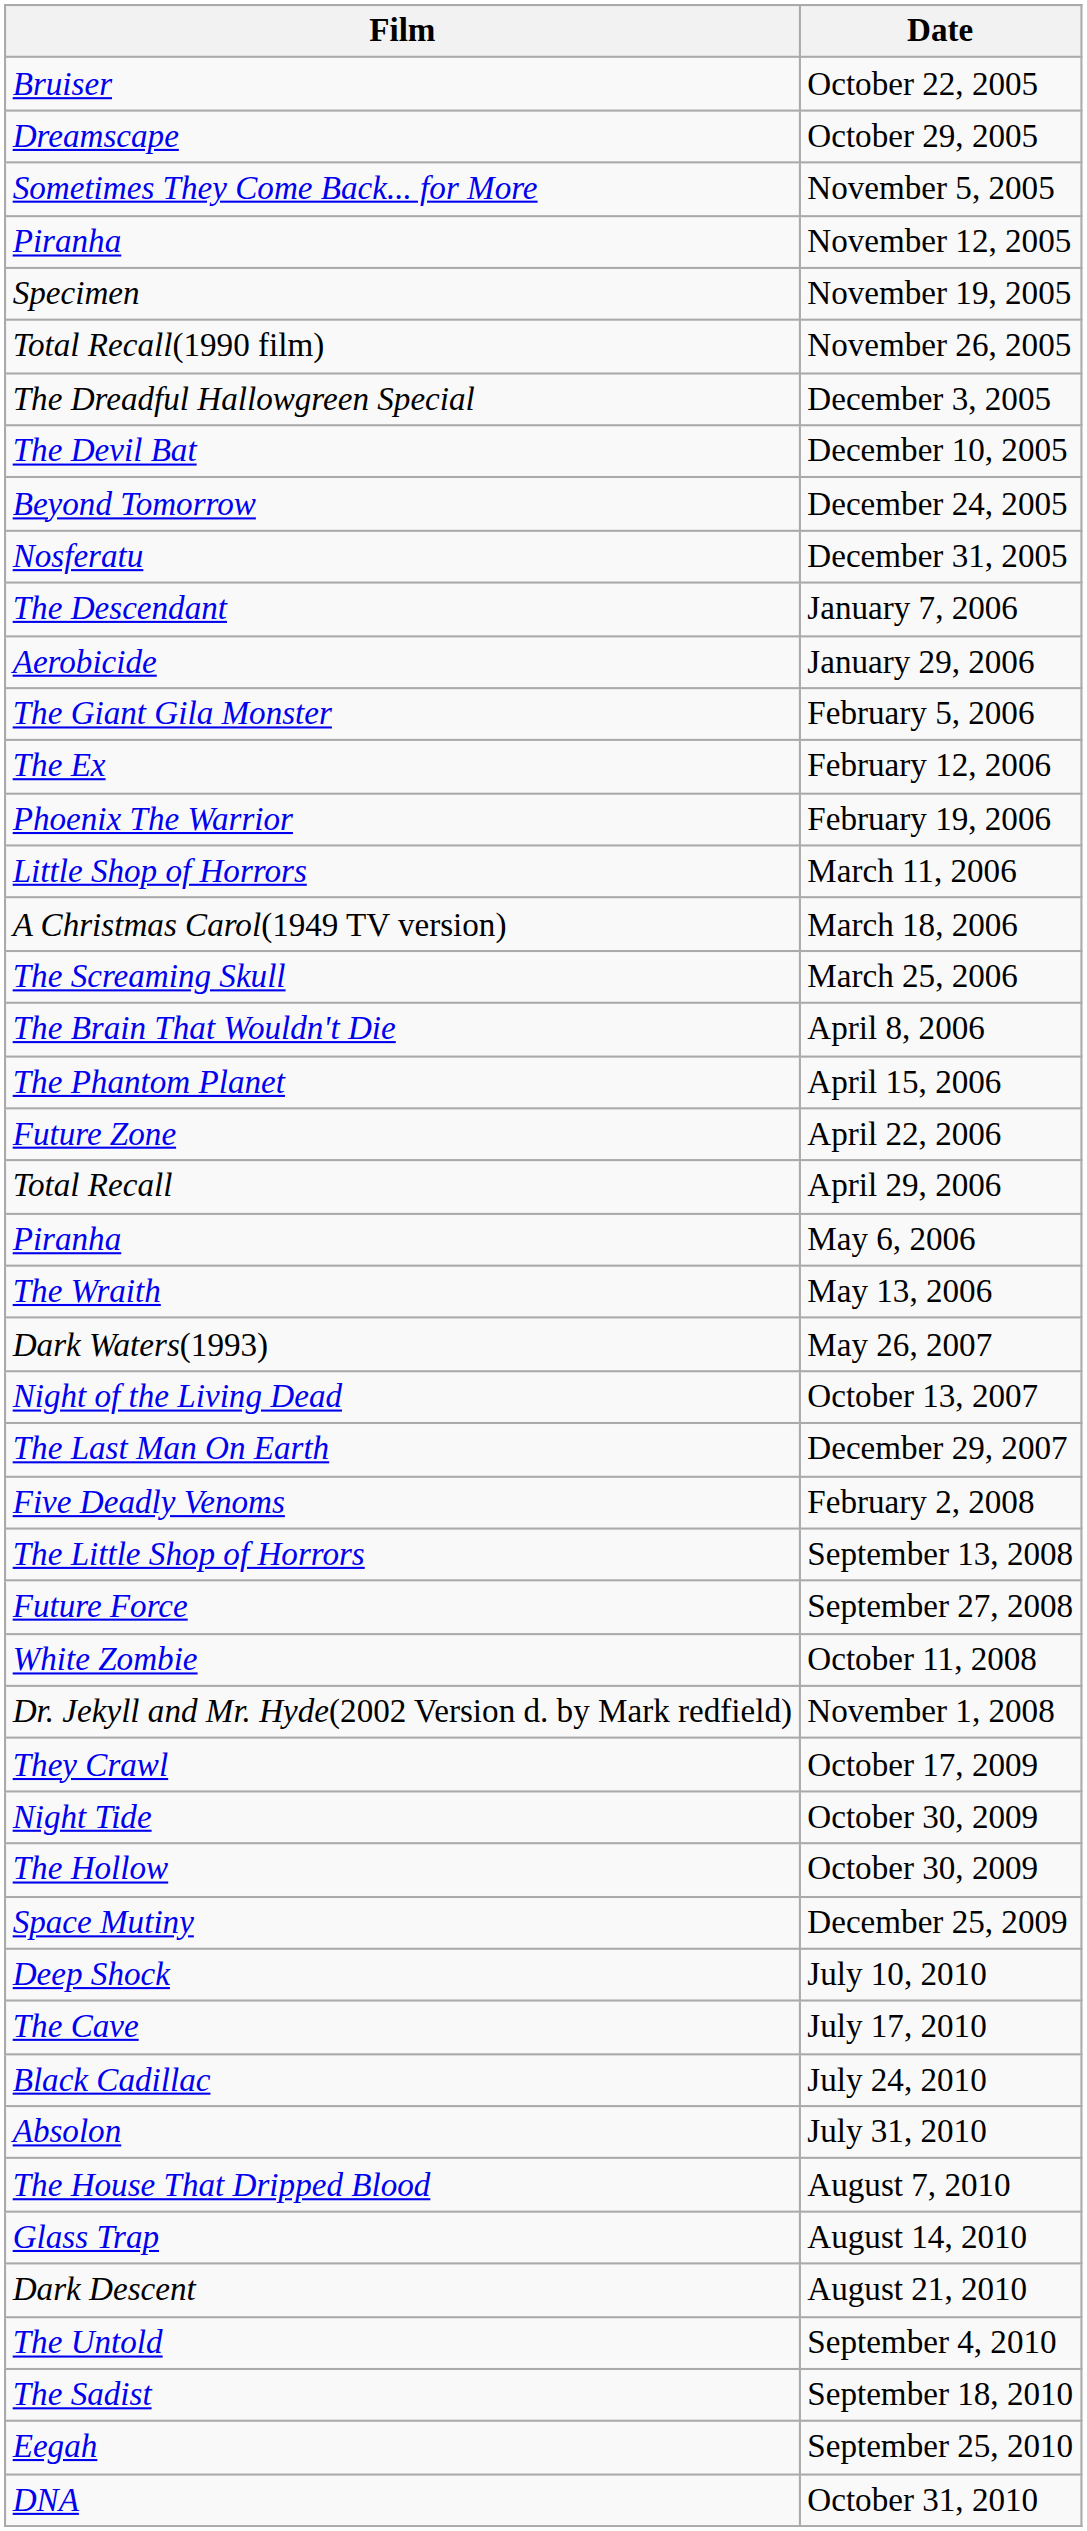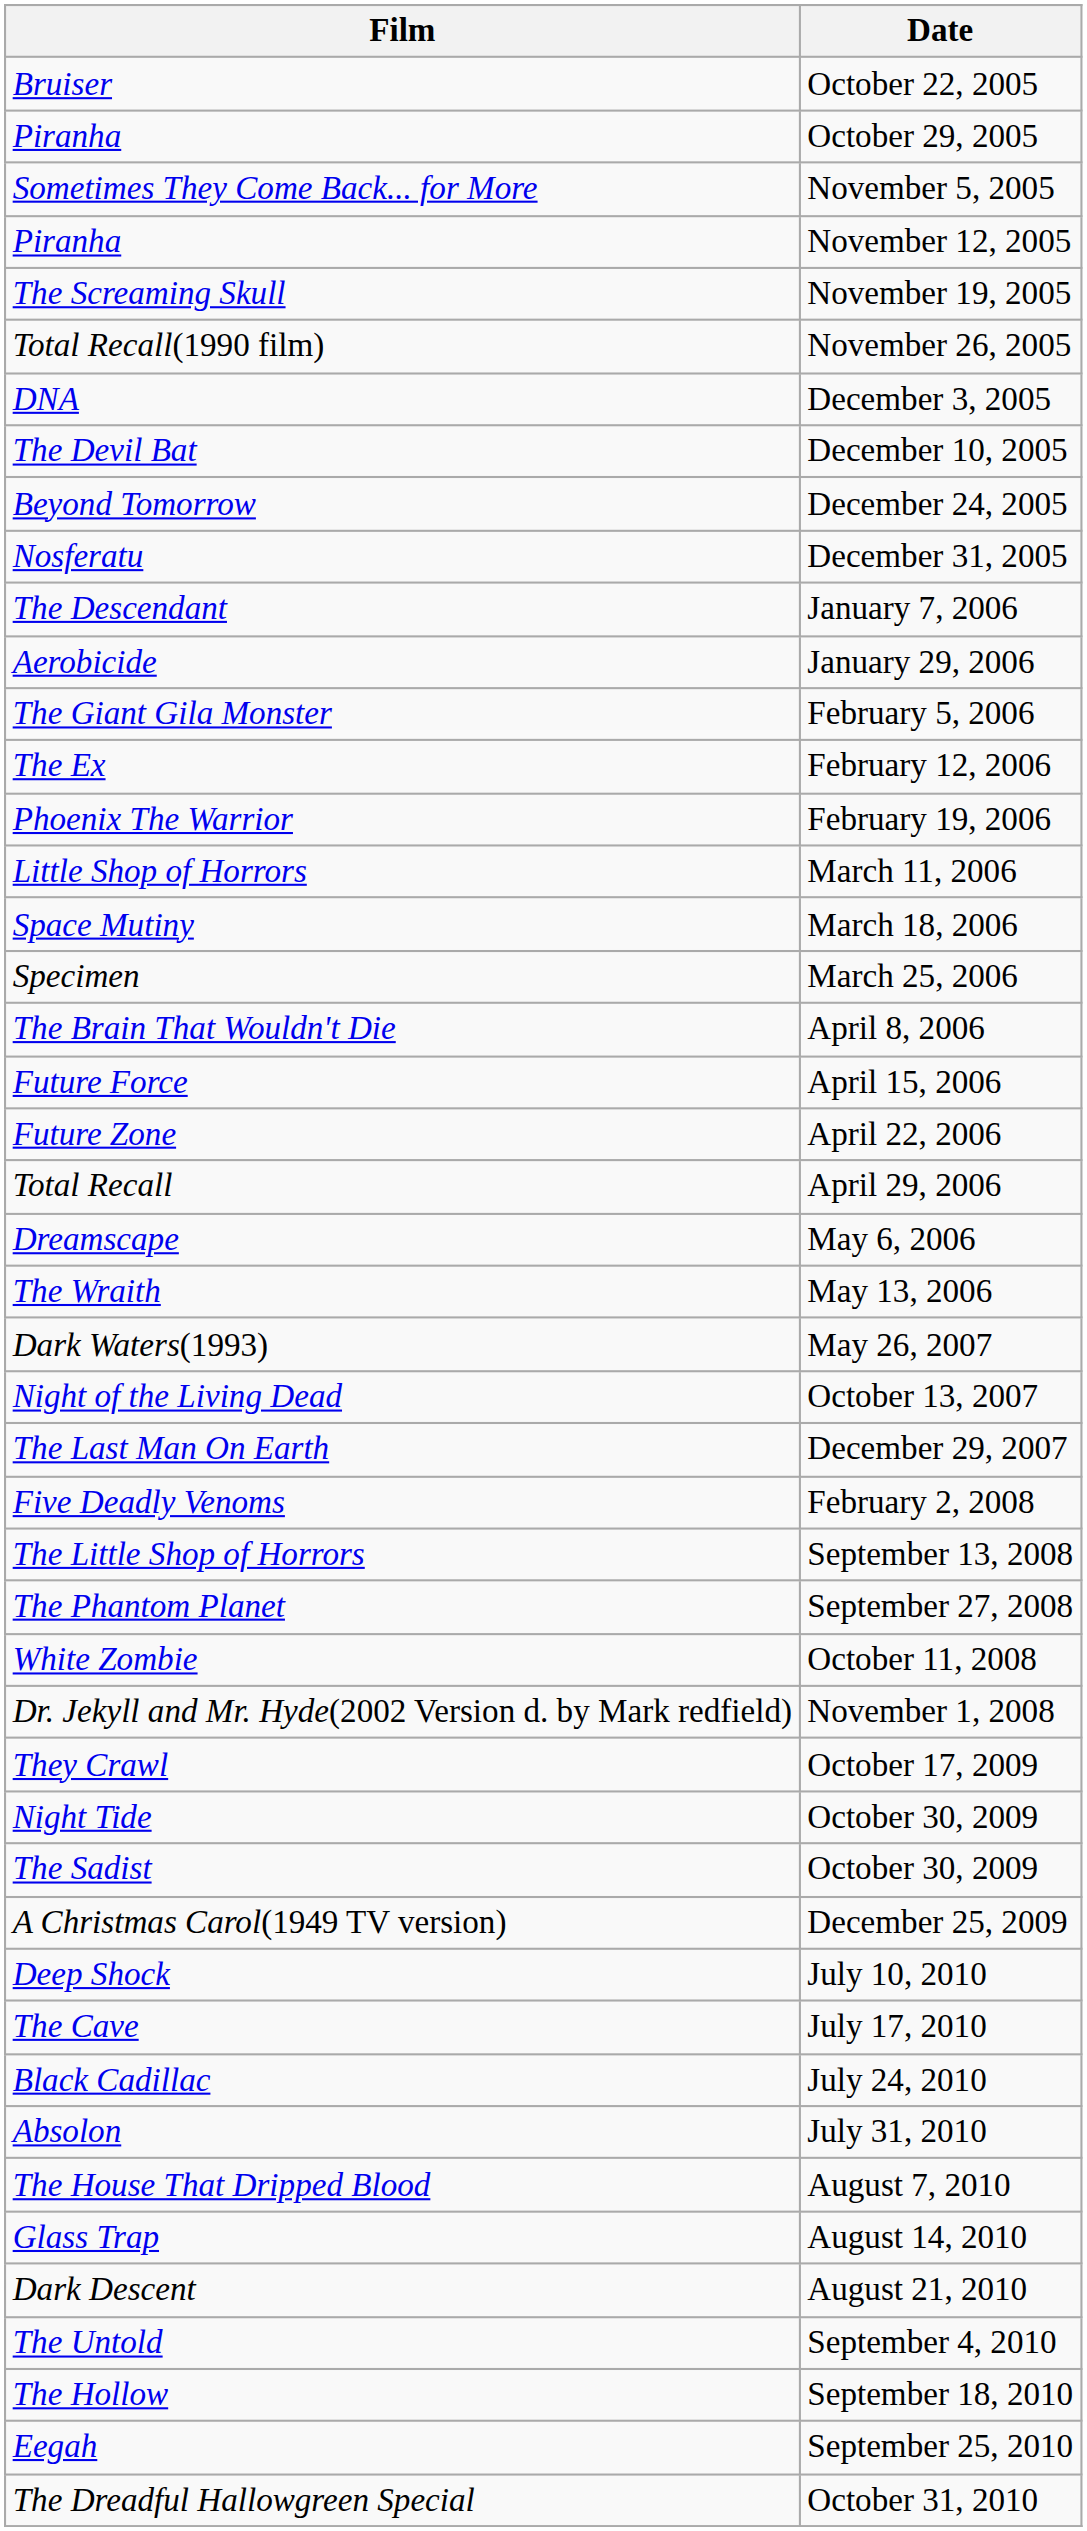(96, 135) Dreamscape -> (67, 135) Piranha
(76, 293) Specimen -> (149, 293) The Screaming Skull
(244, 398) The Dreadful Hallowgreen Special -> (46, 398) DNA
(260, 923) A Christmas Carol(1949 TV version) -> (103, 923) Space Mutiny
(149, 976) The Screaming Skull -> (76, 976) Specimen
(149, 1081) The Phantom Planet -> (100, 1081) Future Force
(67, 1238) Piranha -> (96, 1238) Dreamscape
(100, 1606) Future Force -> (149, 1606) The Phantom Planet
(90, 1869) The Hollow -> (82, 1869) The Sadist
(103, 1921) Space Mutiny -> (260, 1921) A Christmas Carol(1949 TV version)
(82, 2394) The Sadist -> (90, 2394) The Hollow
(46, 2499) DNA -> (244, 2499) The Dreadful Hallowgreen Special
